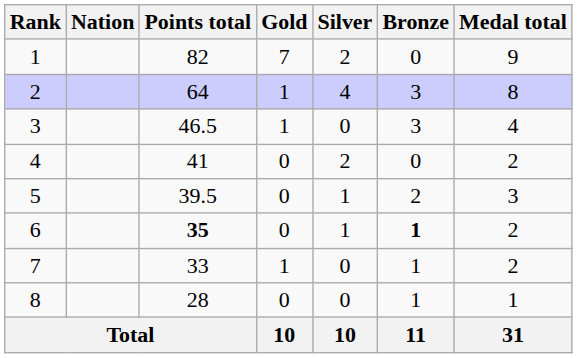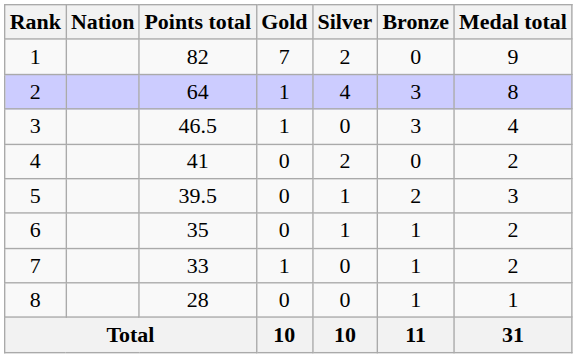(198, 230) bold -> (198, 230) normal
(416, 230) bold -> (416, 230) normal
